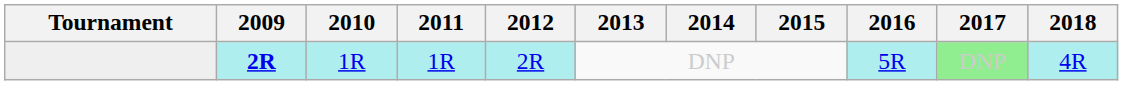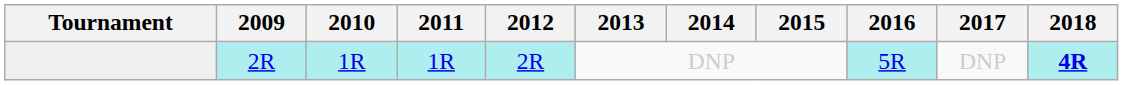(261, 60) bold -> (261, 60) normal
(982, 60) lightgreen background -> (982, 60) no background
(1073, 60) normal -> (1073, 60) bold
